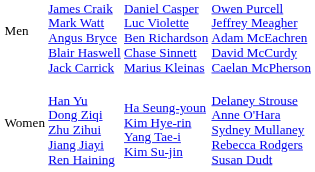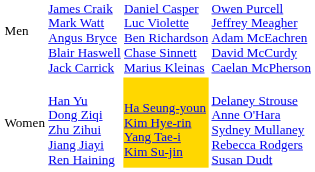(165, 130) no background -> (165, 130) gold background
